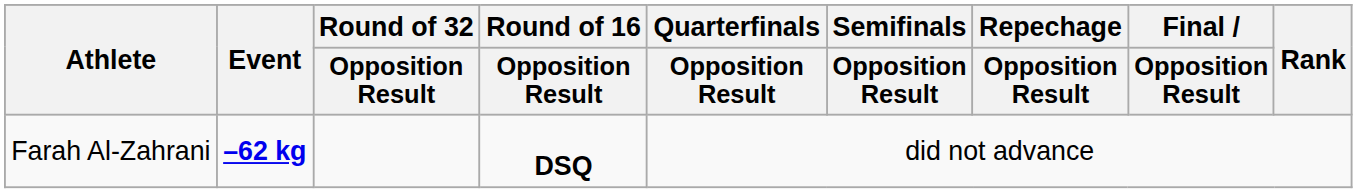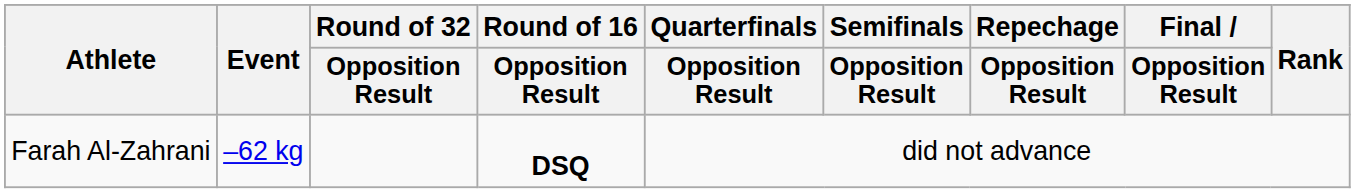(265, 152) bold -> (263, 152) normal
